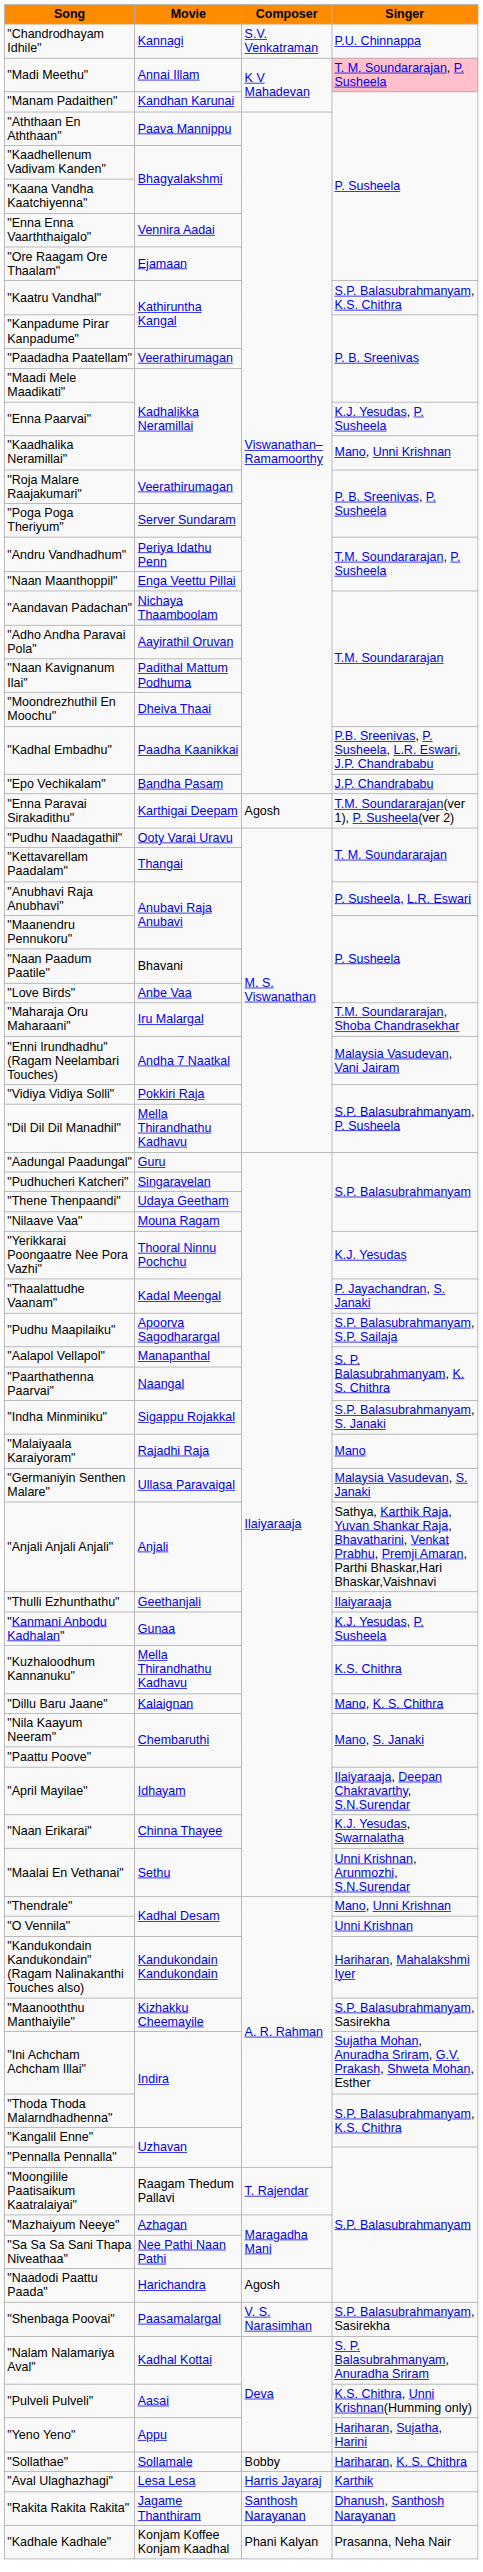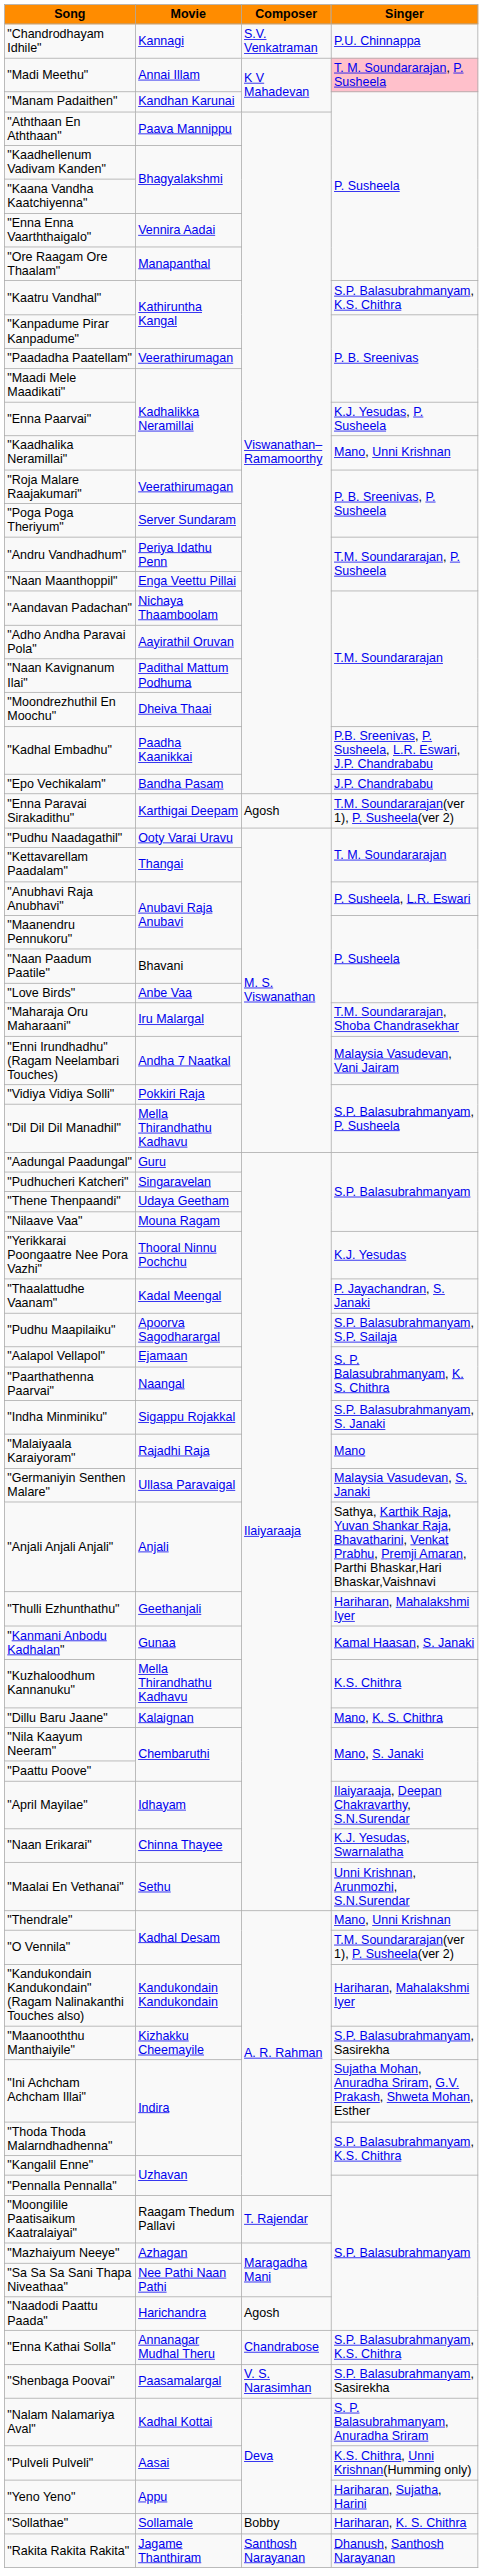(162, 263) Ejamaan -> (174, 263) Manapanthal
(174, 1356) Manapanthal -> (163, 1356) Ejamaan
(363, 1601) Ilaiyaraaja -> (402, 1609) Hariharan, Mahalakshmi Iyer
(379, 1628) K.J. Yesudas, P. Susheela -> (404, 1642) Kamal Haasan, S. Janaki
(374, 1926) Unni Krishnan -> (399, 1947) T.M. Soundararajan(ver 1), P. Susheela(ver 2)
+ row: (61, 2347)
- row: (60, 2481)
- row: (59, 2542)
